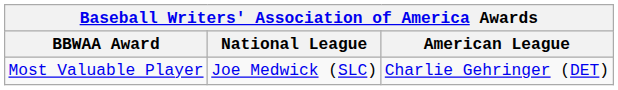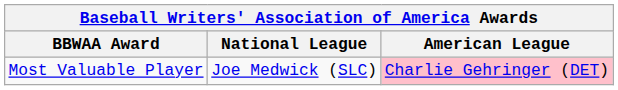(497, 71) no background -> (497, 71) pink background
